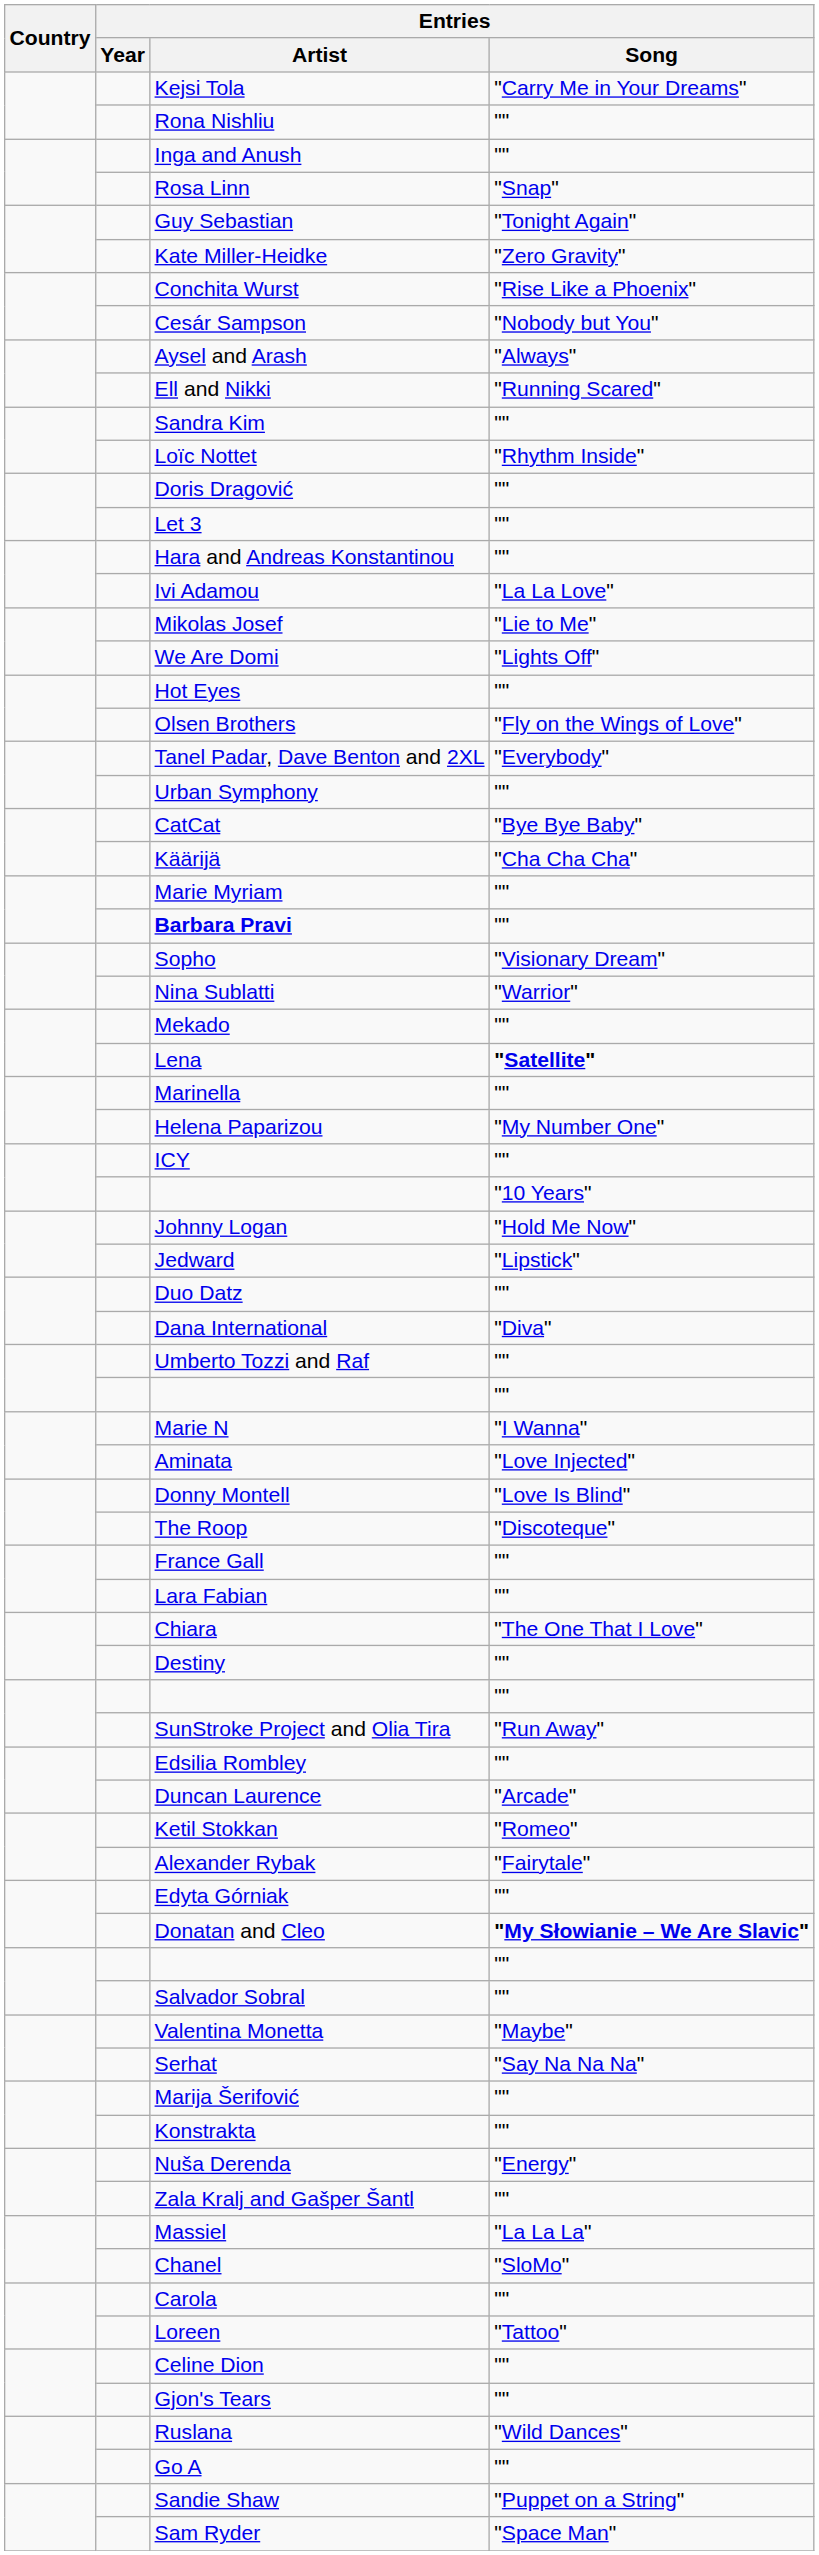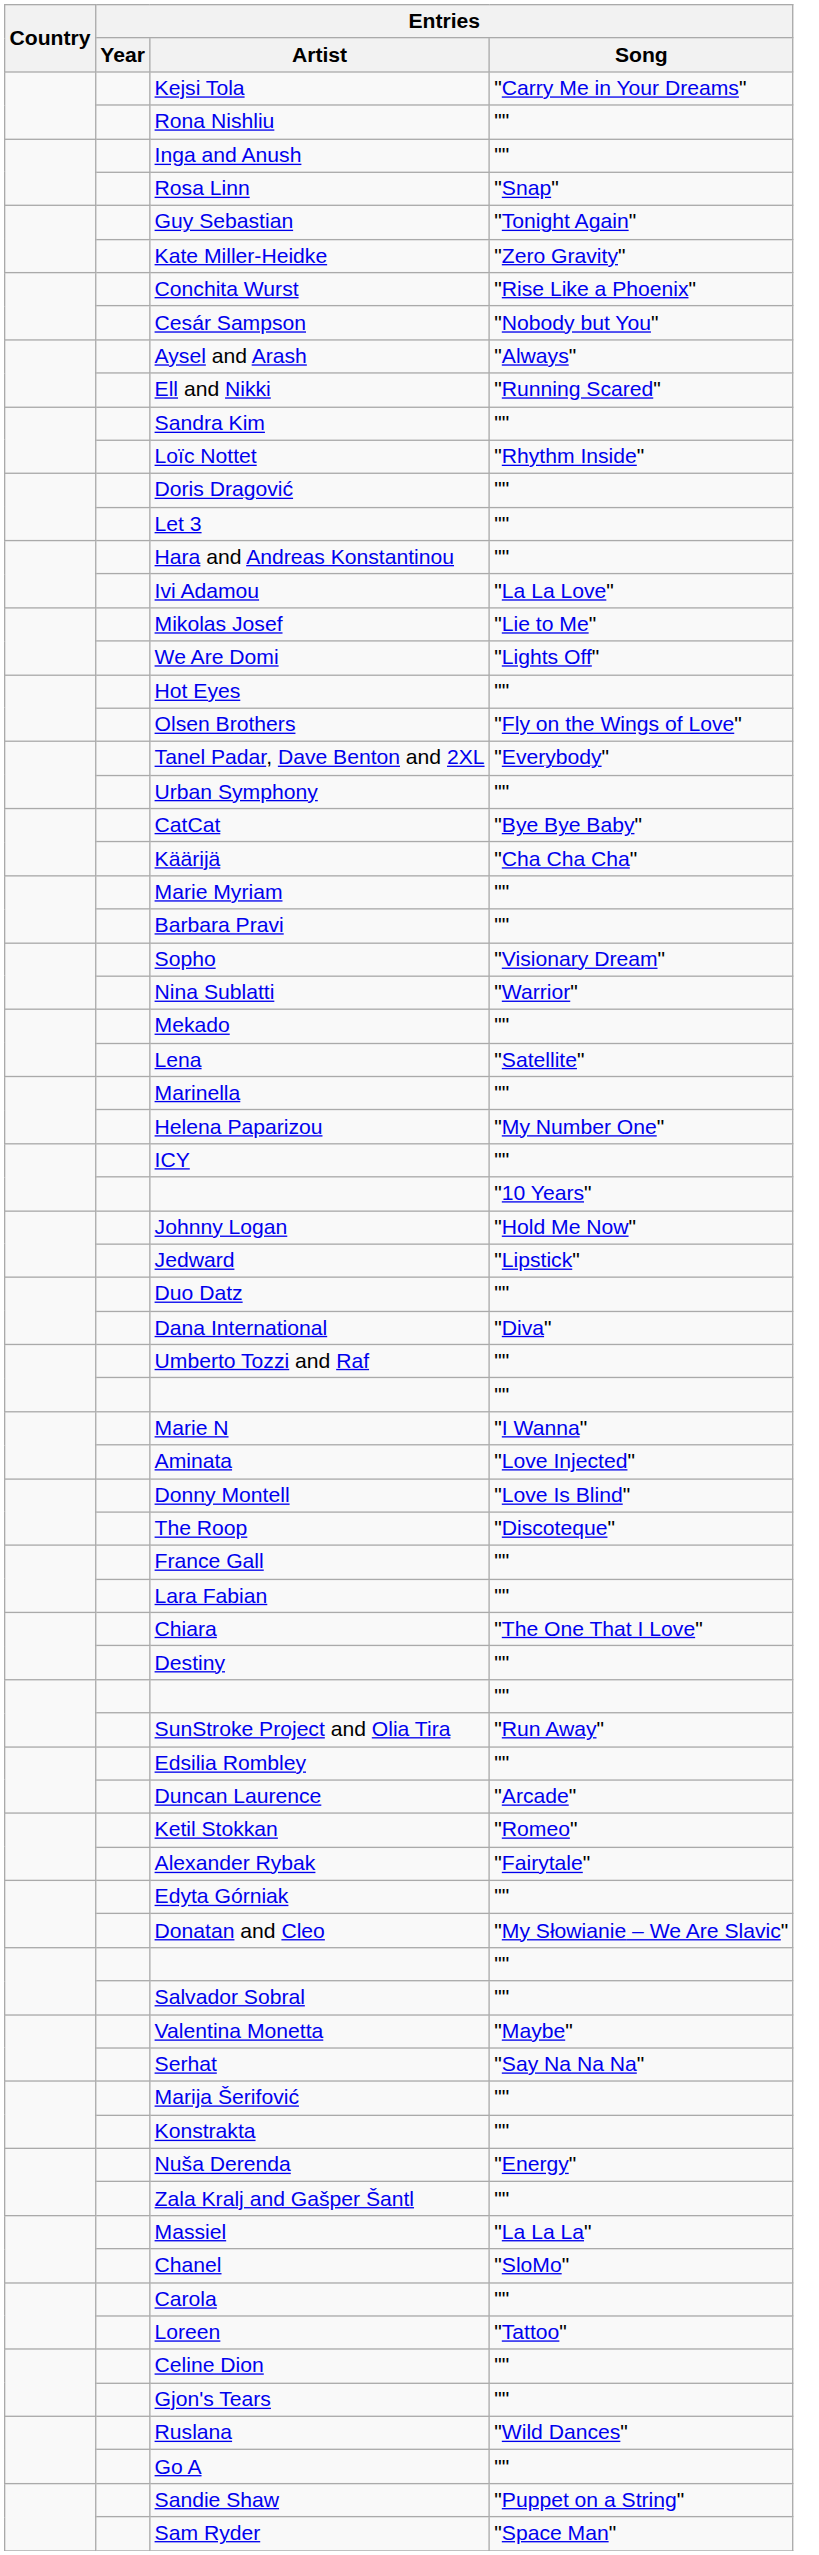(223, 925) bold -> (219, 925) normal
(545, 1059) bold -> (539, 1059) normal
(652, 1930) bold -> (641, 1930) normal
